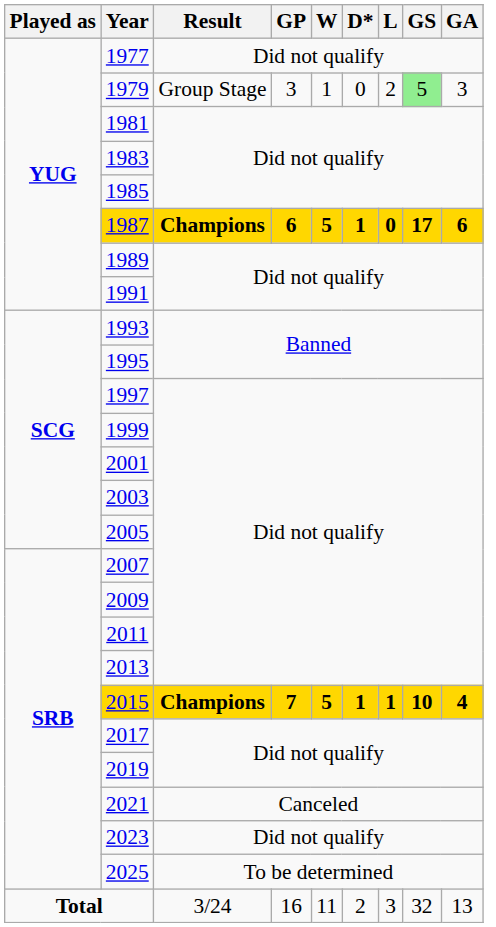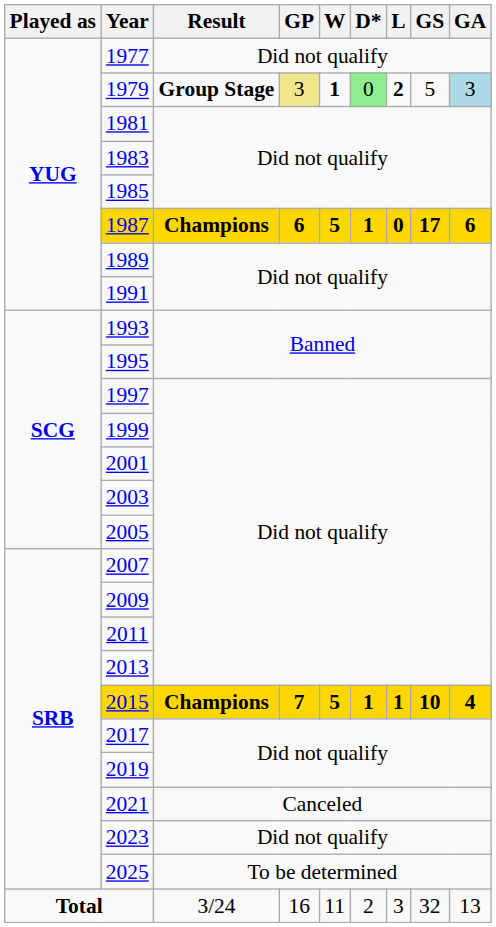(213, 89) normal -> (217, 89) bold
(291, 89) no background -> (299, 89) khaki background
(327, 89) normal -> (335, 89) bold
(360, 89) no background -> (368, 89) lightgreen background
(391, 89) normal -> (398, 89) bold
(422, 89) lightgreen background -> (430, 89) no background
(462, 89) no background -> (470, 89) lightblue background
